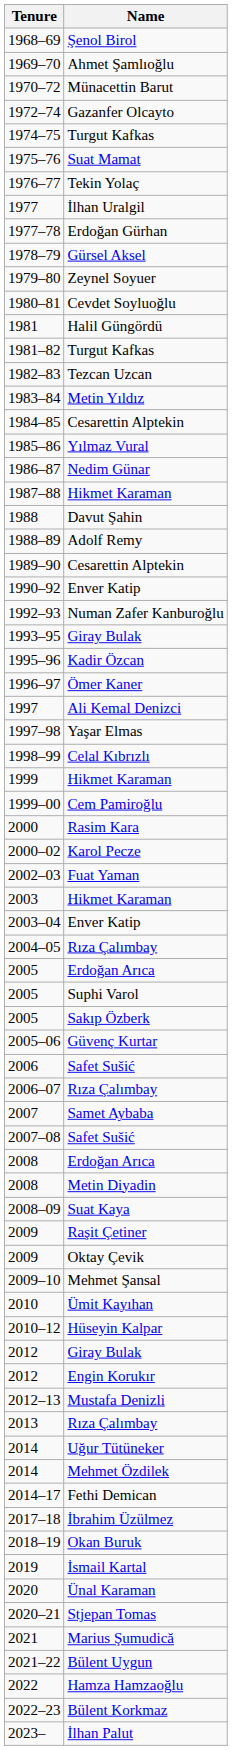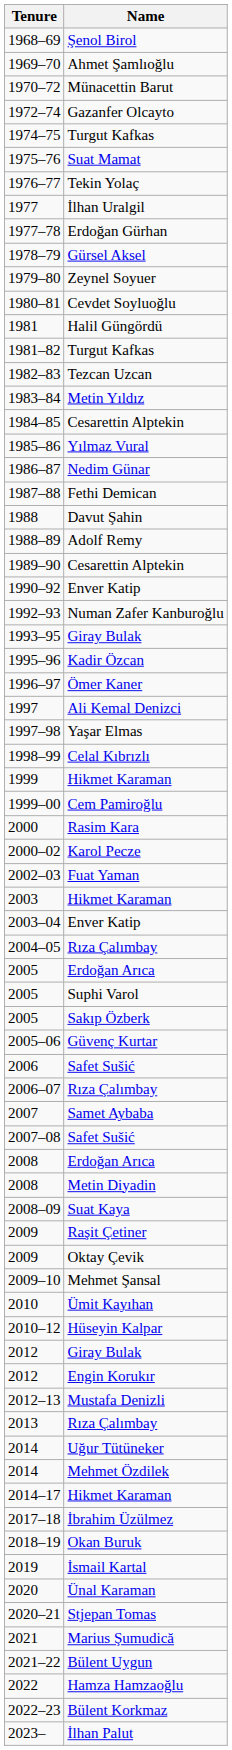(120, 493) Hikmet Karaman -> (112, 493) Fethi Demican
(112, 1495) Fethi Demican -> (120, 1495) Hikmet Karaman
